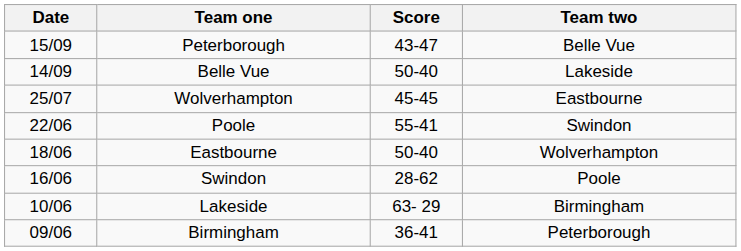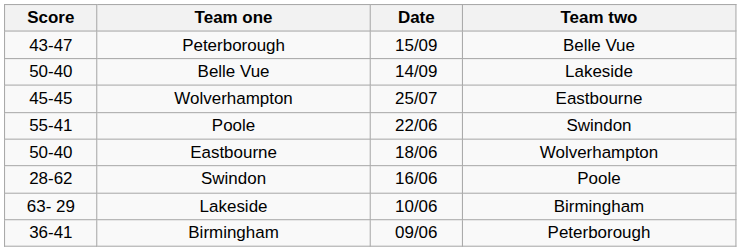columns swapped: (51, 17) <-> (416, 17)
